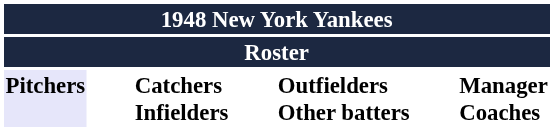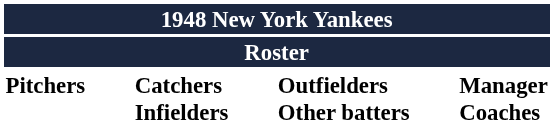(45, 84) lavender background -> (45, 84) no background
